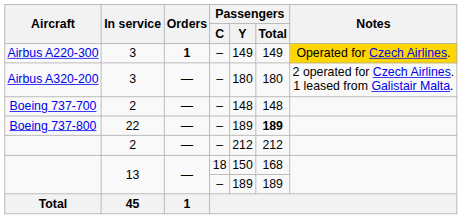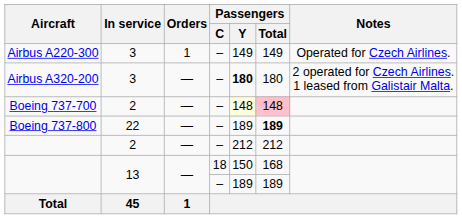(187, 53) bold -> (187, 53) normal
(373, 53) gold background -> (373, 53) no background
(242, 79) normal -> (242, 79) bold
(242, 106) no background -> (242, 106) lightyellow background
(273, 106) no background -> (273, 106) pink background
